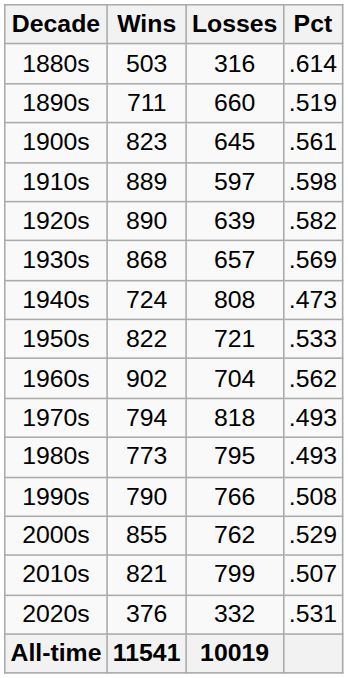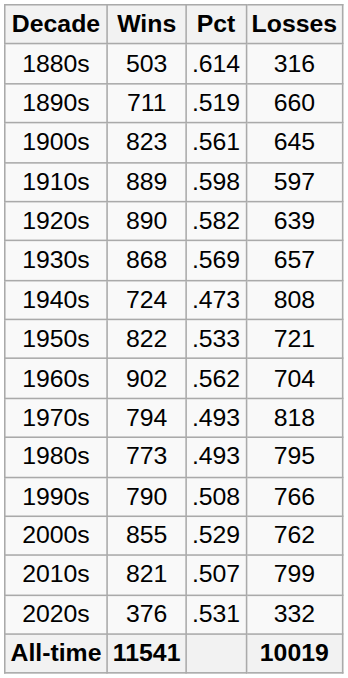columns swapped: (235, 24) <-> (313, 24)
